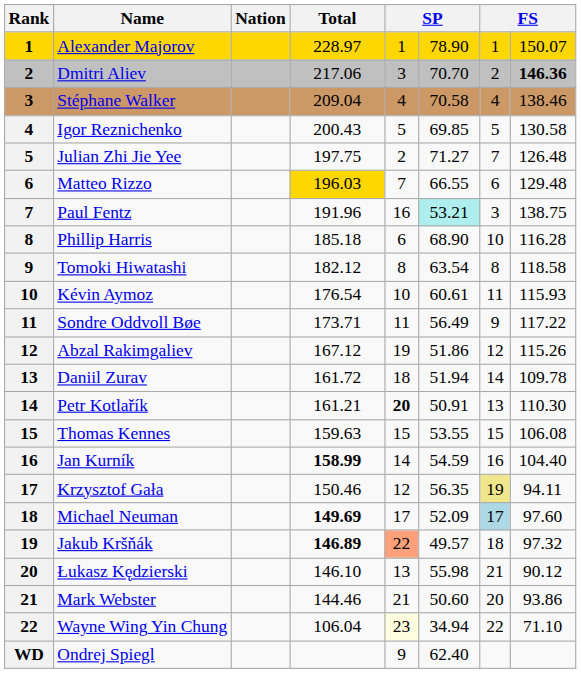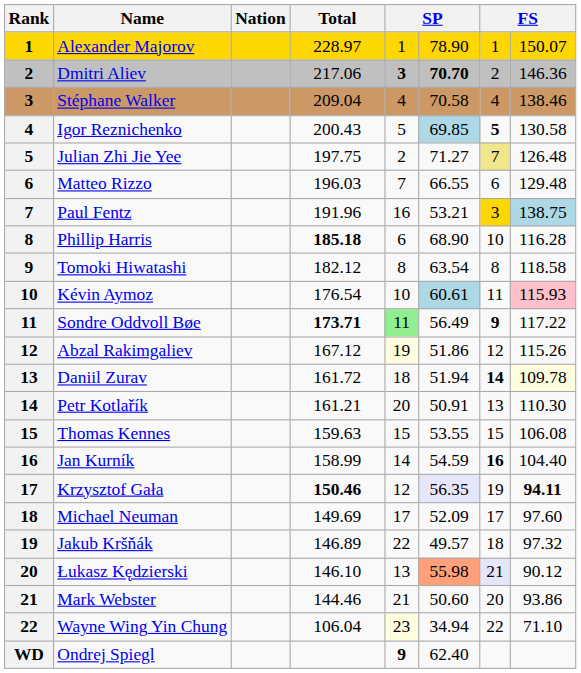(402, 73) normal -> (402, 73) bold
(449, 73) normal -> (449, 73) bold
(543, 73) bold -> (543, 73) normal
(449, 128) no background -> (449, 128) lightblue background
(495, 128) normal -> (495, 128) bold
(495, 156) no background -> (495, 156) khaki background
(337, 184) gold background -> (337, 184) no background
(449, 211) paleturquoise background -> (449, 211) no background
(495, 211) no background -> (495, 211) gold background
(543, 211) no background -> (543, 211) lightblue background
(337, 239) normal -> (337, 239) bold
(449, 294) no background -> (449, 294) lightblue background
(543, 294) no background -> (543, 294) pink background
(337, 322) normal -> (337, 322) bold
(402, 322) no background -> (402, 322) lightgreen background
(495, 322) normal -> (495, 322) bold
(402, 350) no background -> (402, 350) lightyellow background
(495, 377) normal -> (495, 377) bold
(543, 377) no background -> (543, 377) lightyellow background
(402, 405) bold -> (402, 405) normal
(337, 460) bold -> (337, 460) normal
(495, 460) normal -> (495, 460) bold
(337, 488) normal -> (337, 488) bold
(449, 488) no background -> (449, 488) lavender background
(495, 488) khaki background -> (495, 488) no background
(543, 488) normal -> (543, 488) bold
(337, 516) bold -> (337, 516) normal
(495, 516) lightblue background -> (495, 516) no background
(337, 543) bold -> (337, 543) normal
(402, 543) lightsalmon background -> (402, 543) no background
(449, 571) no background -> (449, 571) lightsalmon background
(495, 571) no background -> (495, 571) lavender background
(402, 654) normal -> (402, 654) bold
